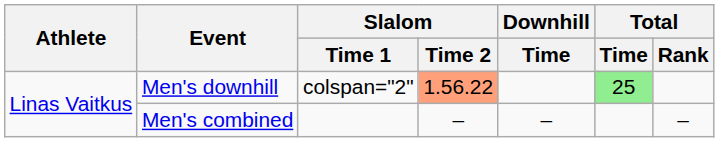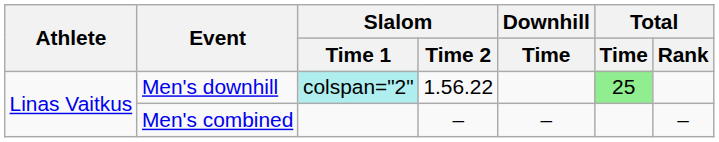(358, 88) no background -> (358, 88) paleturquoise background
(458, 88) lightsalmon background -> (458, 88) no background
